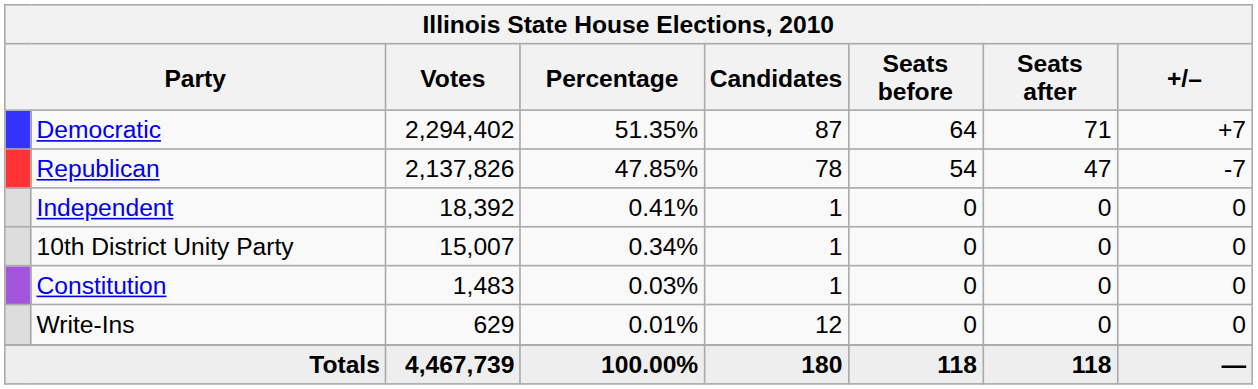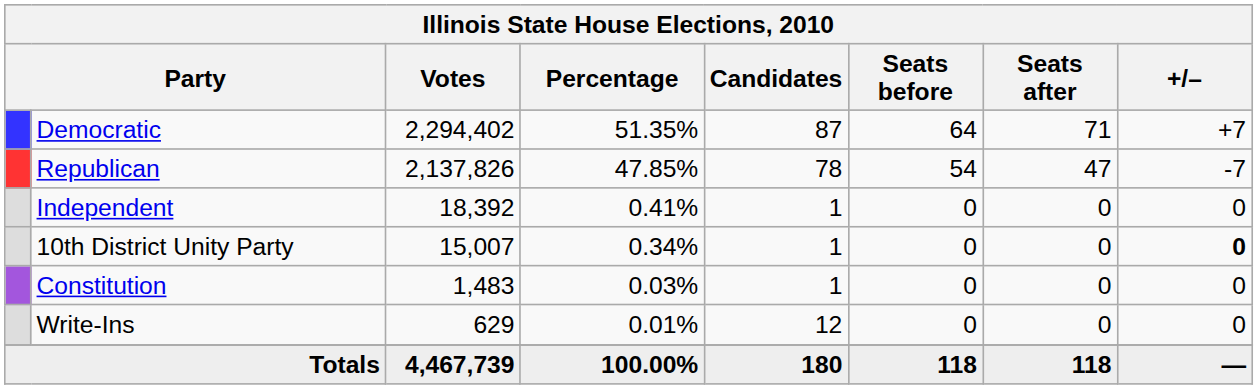(1239, 247) normal -> (1239, 247) bold
